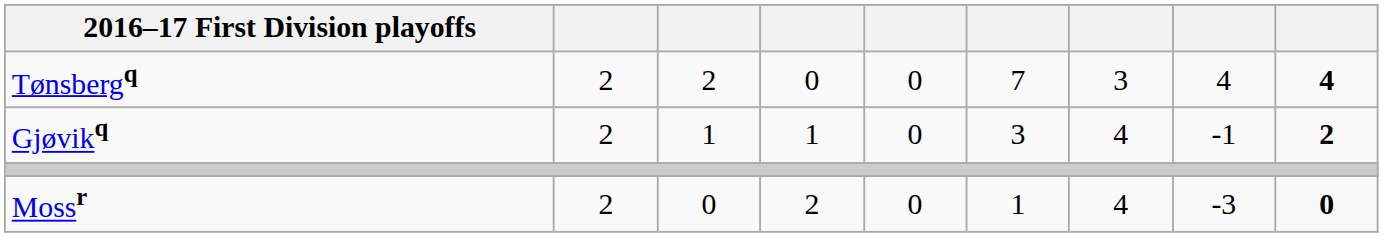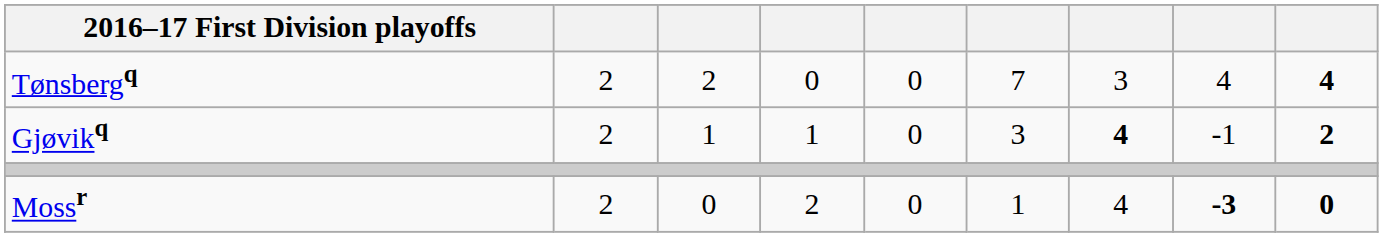(1121, 134) normal -> (1121, 134) bold
(1224, 203) normal -> (1224, 203) bold
